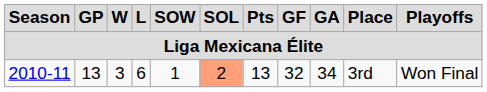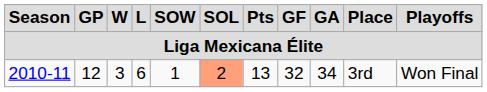(91, 73) 13 -> (91, 73) 12
